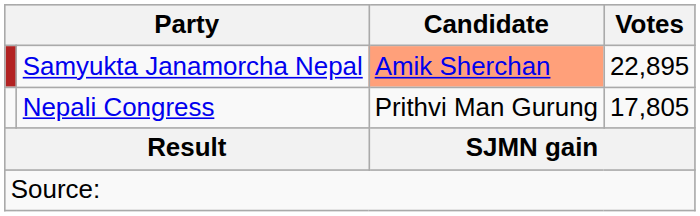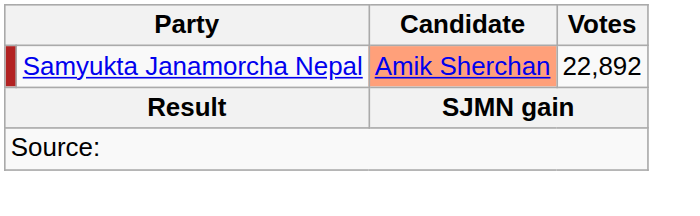(650, 66) 22,895 -> (602, 66) 22,892
- row: (119, 107)
